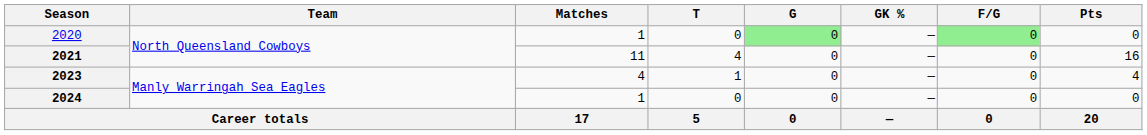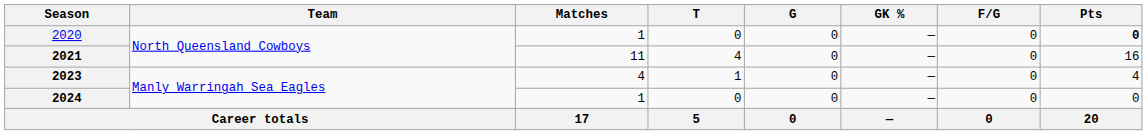(834, 35) lightgreen background -> (834, 35) no background
(1033, 35) lightgreen background -> (1033, 35) no background
(1136, 35) normal -> (1136, 35) bold
